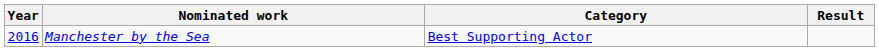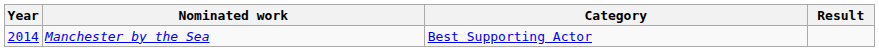(23, 36) 2016 -> (23, 36) 2014
